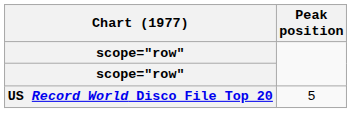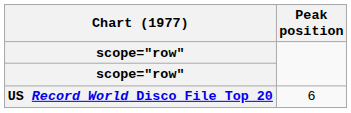(311, 96) 5 -> (311, 96) 6
